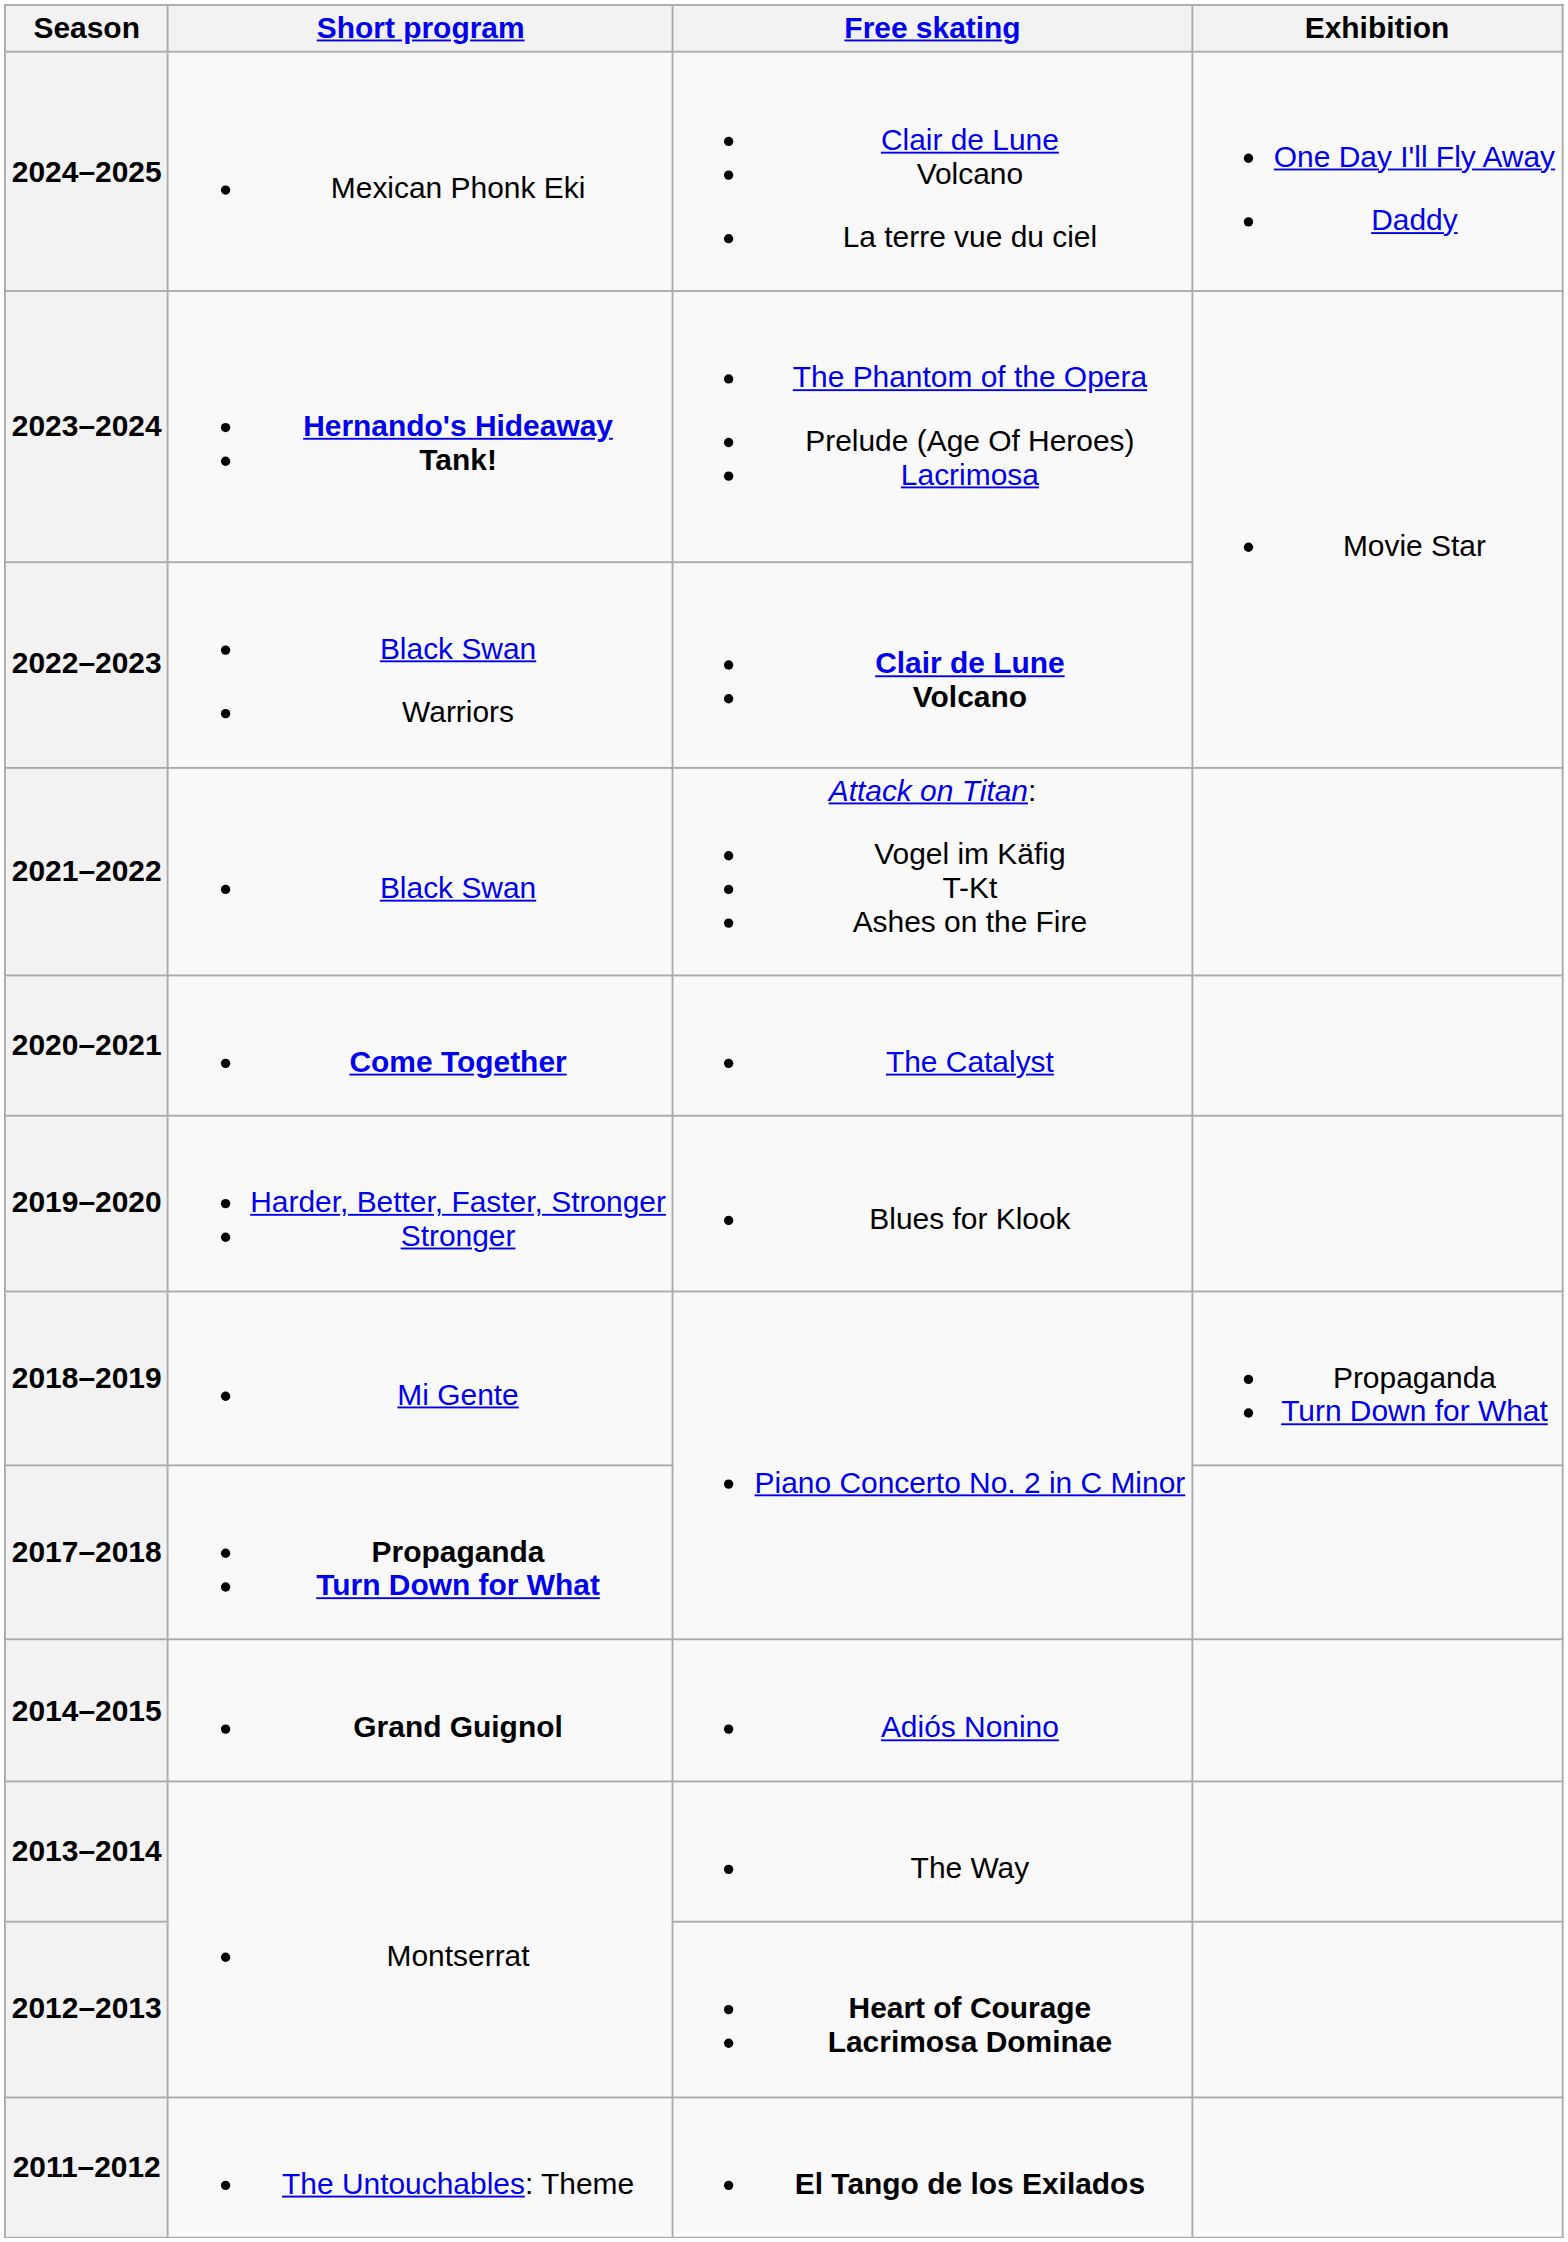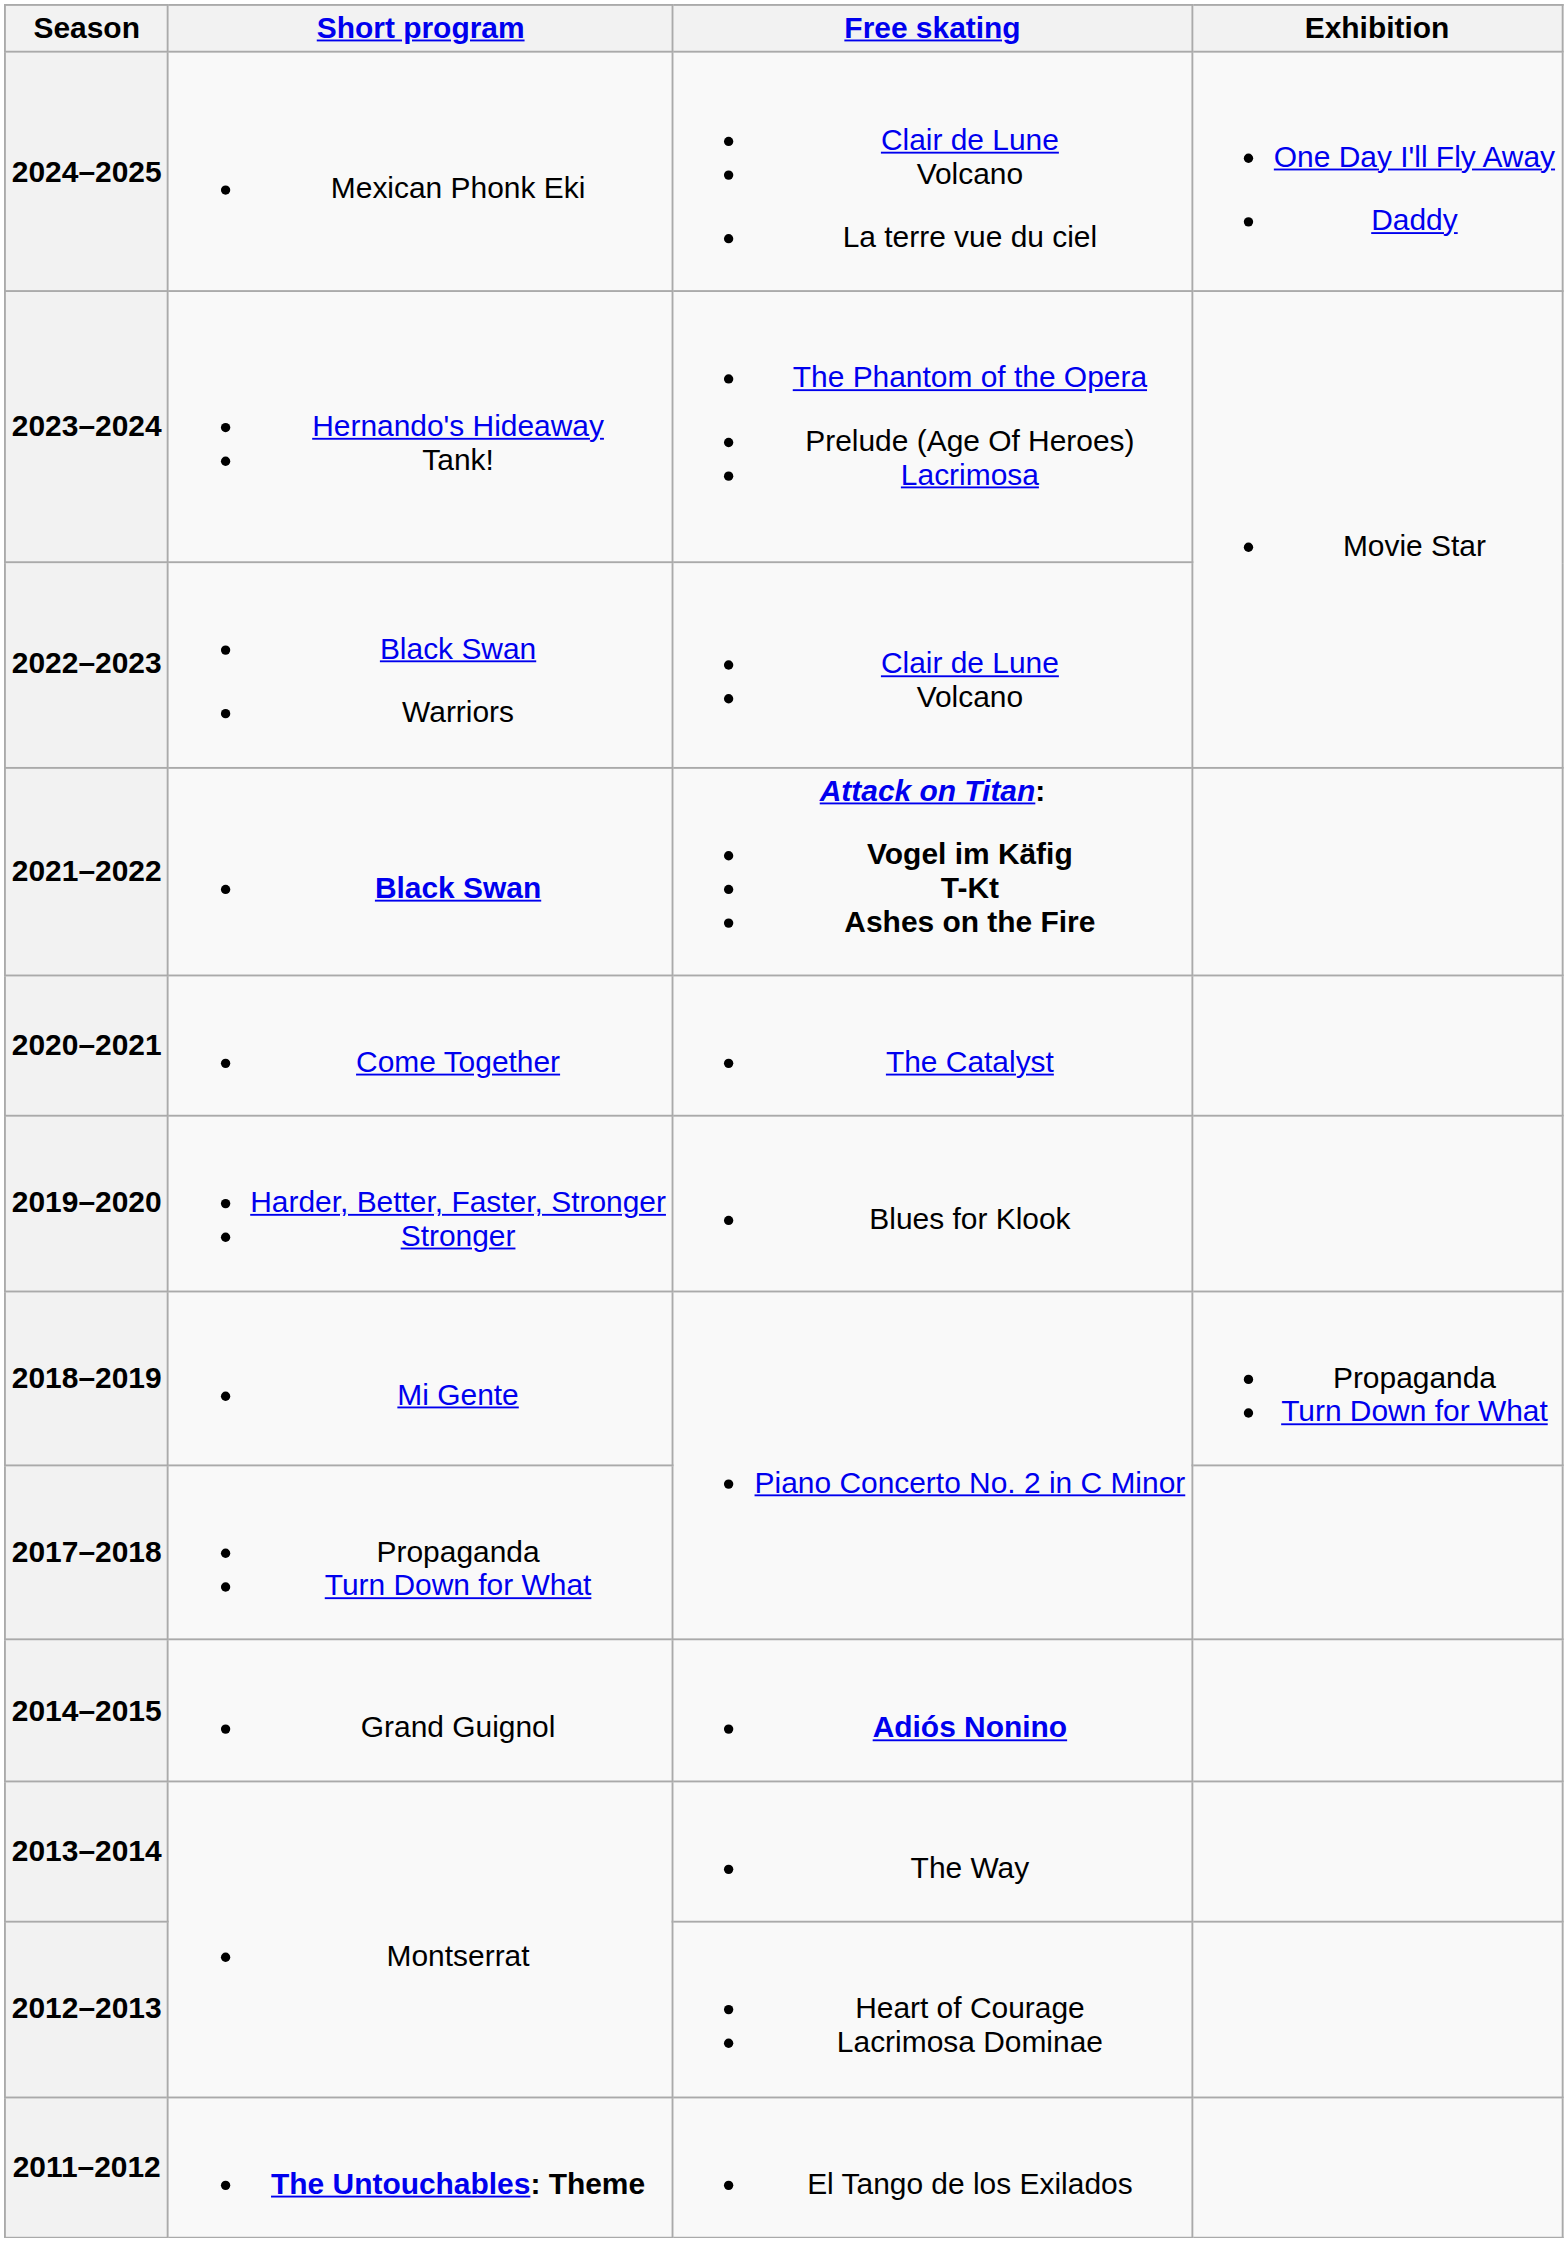(421, 443) bold -> (421, 443) normal
(932, 682) bold -> (932, 682) normal
(421, 888) normal -> (421, 888) bold
(932, 856) normal -> (932, 856) bold
(421, 1063) bold -> (421, 1063) normal
(421, 1570) bold -> (421, 1570) normal
(421, 1727) bold -> (421, 1727) normal
(932, 1727) normal -> (932, 1727) bold
(932, 2026) bold -> (932, 2026) normal
(421, 2184) normal -> (421, 2184) bold
(932, 2184) bold -> (932, 2184) normal
